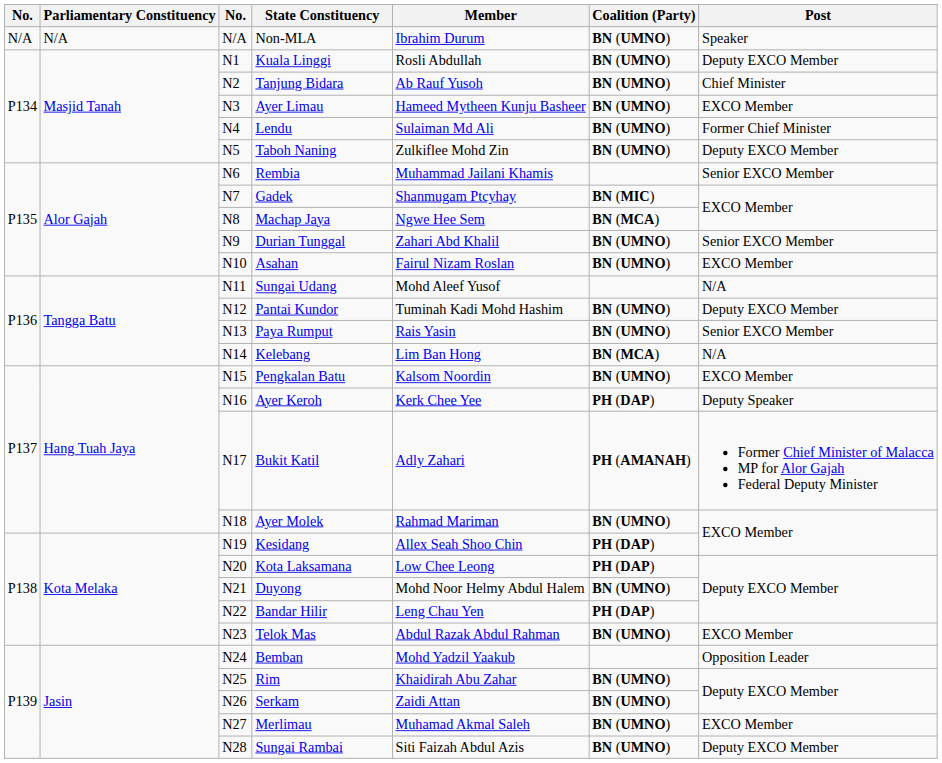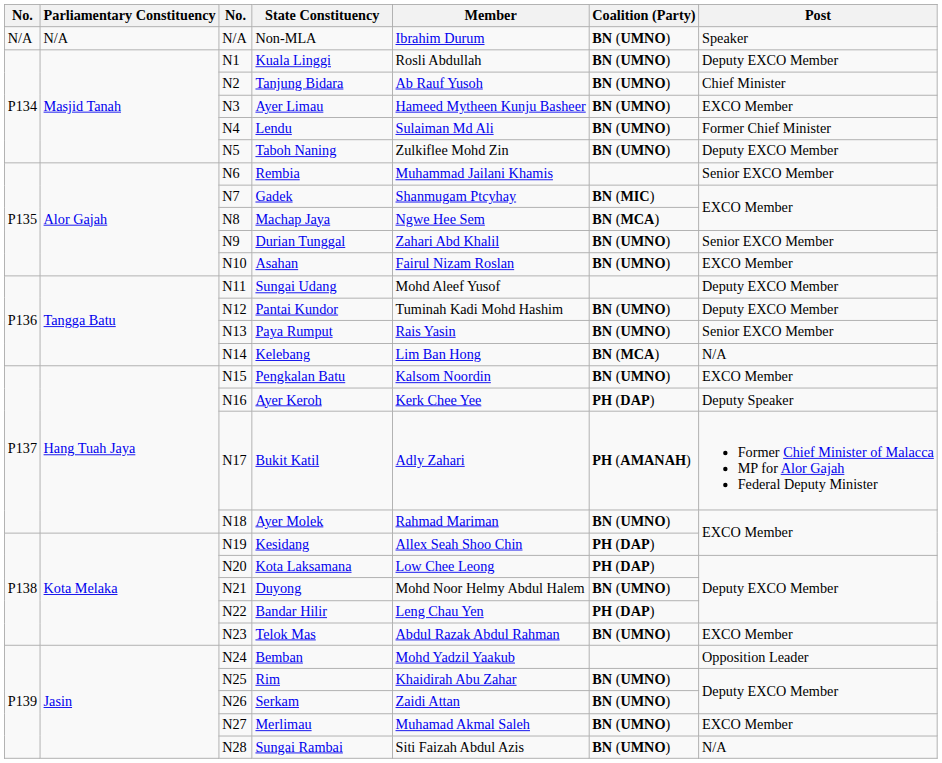(714, 286) N/A -> (770, 286) Deputy EXCO Member
(770, 747) Deputy EXCO Member -> (714, 747) N/A
